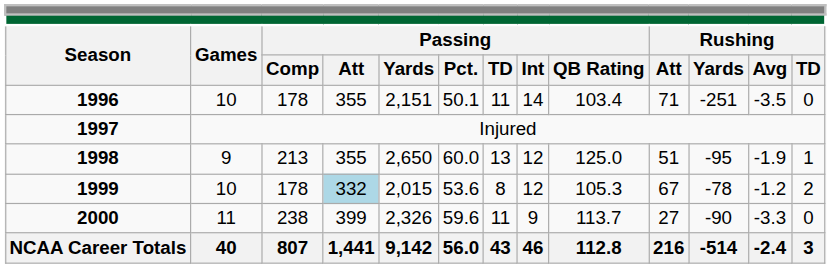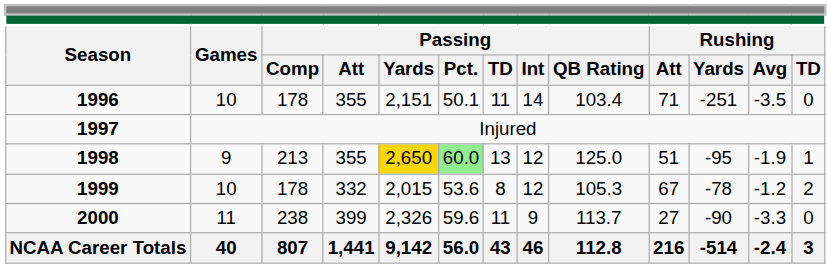(409, 158) no background -> (409, 158) gold background
(461, 158) no background -> (461, 158) lightgreen background
(351, 188) lightblue background -> (351, 188) no background
